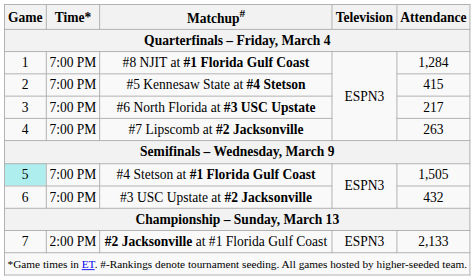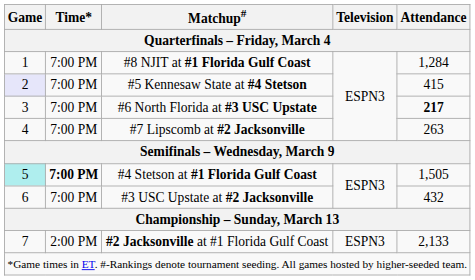(25, 85) no background -> (25, 85) lavender background
(433, 107) normal -> (434, 107) bold
(73, 174) normal -> (74, 174) bold
